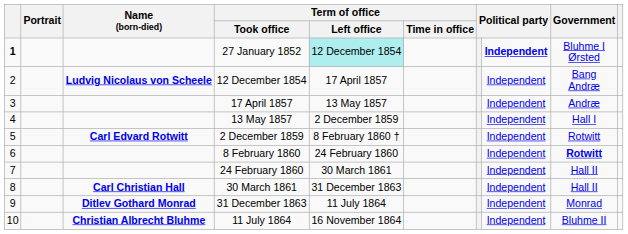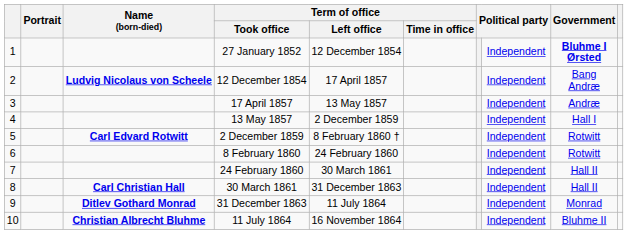(13, 52) bold -> (13, 52) normal
(356, 52) paleturquoise background -> (356, 52) no background
(516, 52) bold -> (516, 52) normal
(584, 52) normal -> (584, 52) bold
(584, 153) bold -> (584, 153) normal
